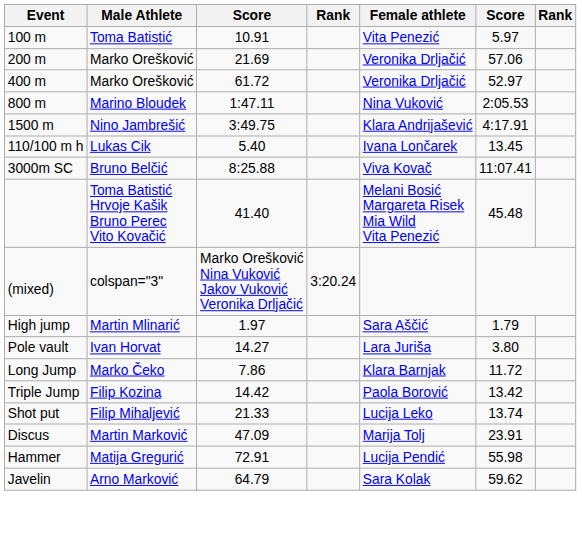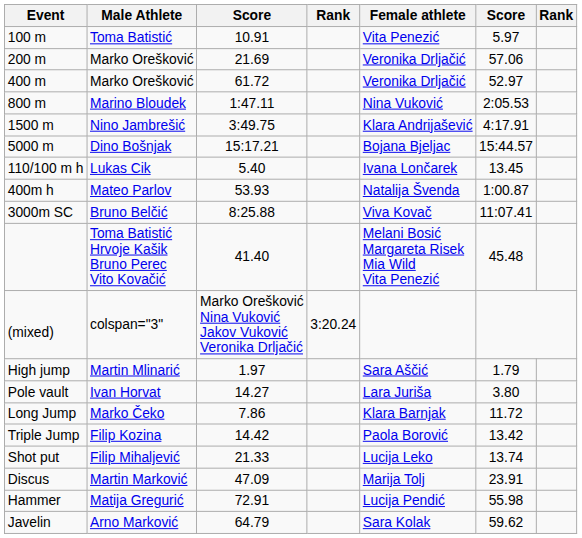+ row: (31, 147)
+ row: (31, 191)
